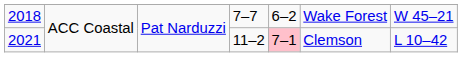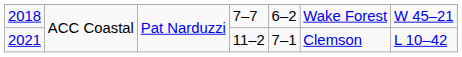(284, 39) pink background -> (284, 39) no background
